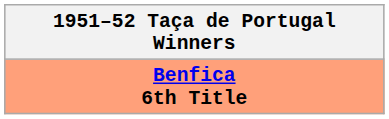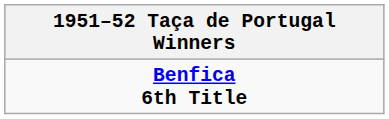(194, 87) lightsalmon background -> (194, 87) no background
